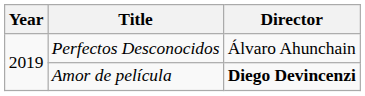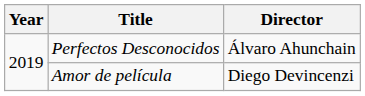(292, 76) bold -> (291, 76) normal
